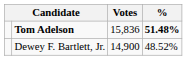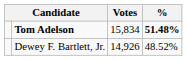(125, 30) 15,836 -> (125, 30) 15,834
(125, 47) 14,900 -> (125, 47) 14,926
